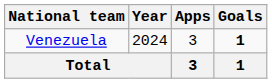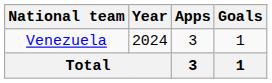(240, 41) bold -> (240, 41) normal
